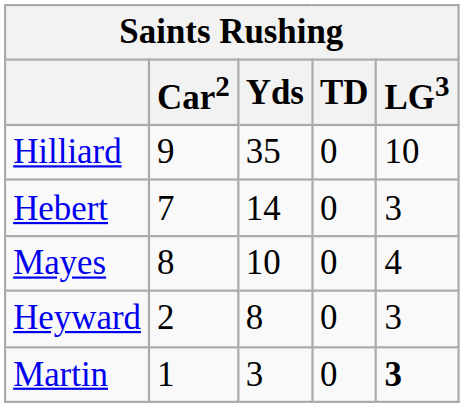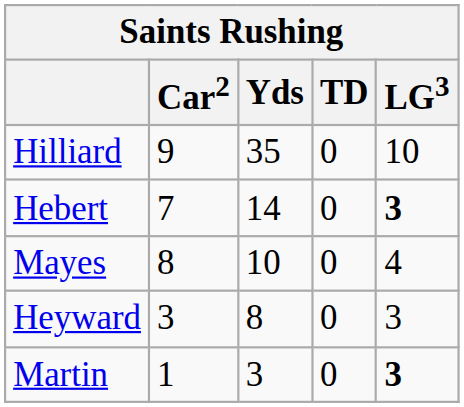(393, 207) normal -> (393, 207) bold
(166, 318) 2 -> (166, 318) 3
